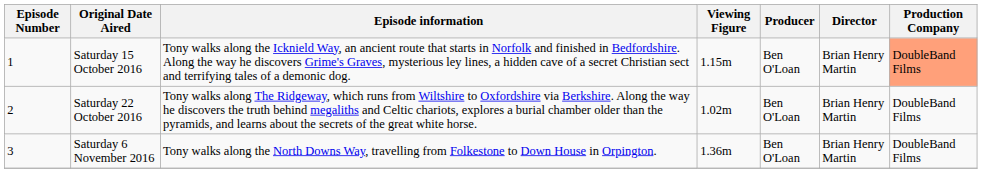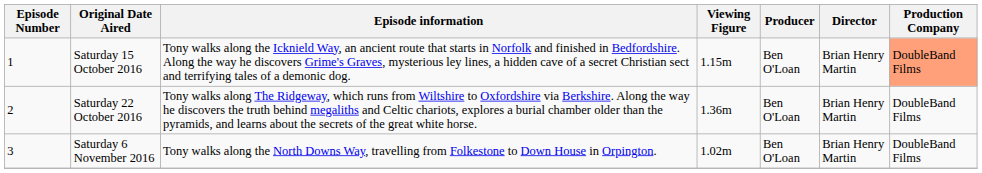(716, 110) 1.02m -> (716, 110) 1.36m
(716, 150) 1.36m -> (716, 150) 1.02m
